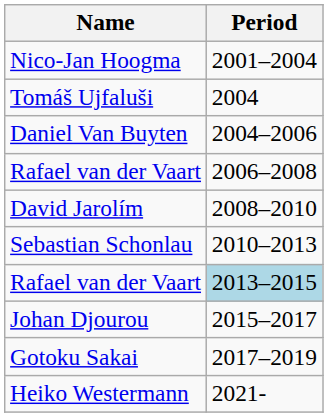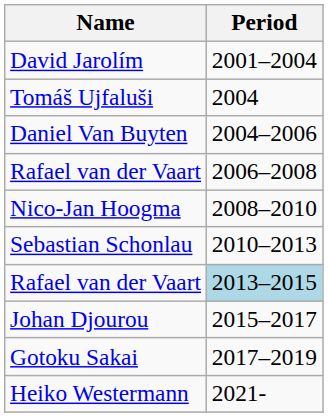(95, 60) Nico-Jan Hoogma -> (77, 60) David Jarolím
(77, 208) David Jarolím -> (95, 208) Nico-Jan Hoogma
